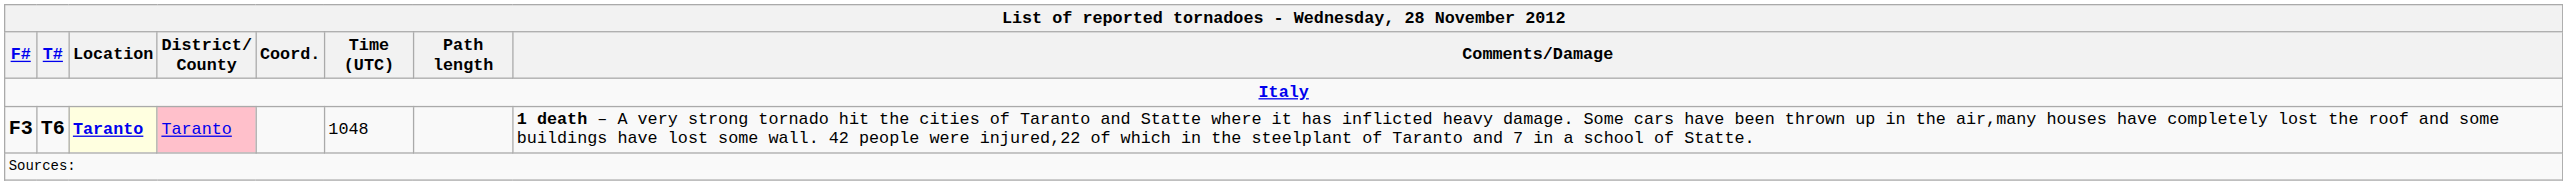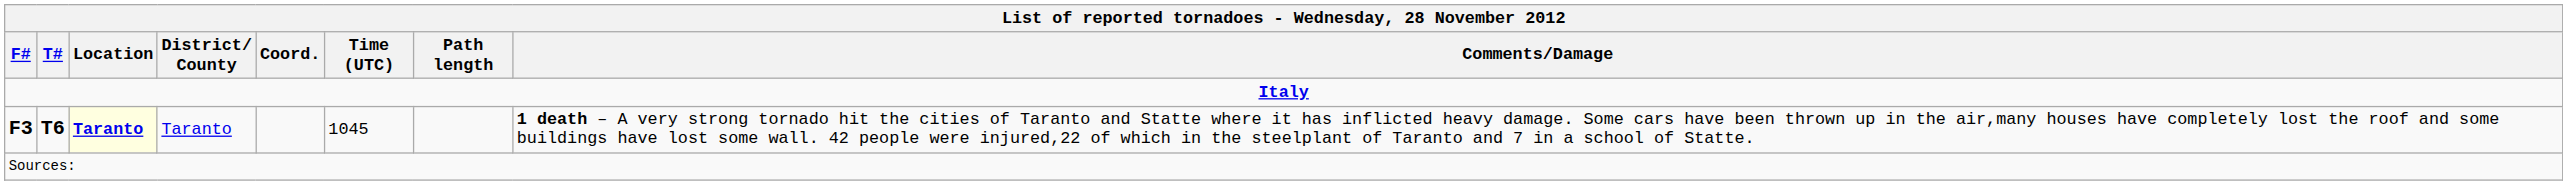(197, 129) pink background -> (197, 129) no background
(348, 129) 1048 -> (348, 129) 1045
